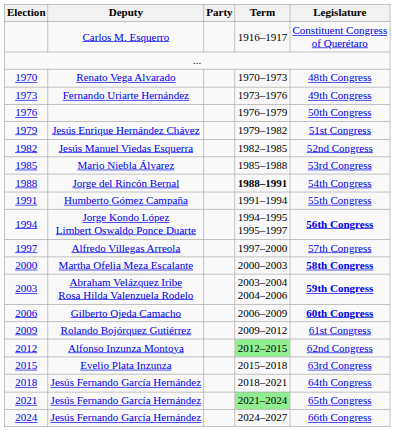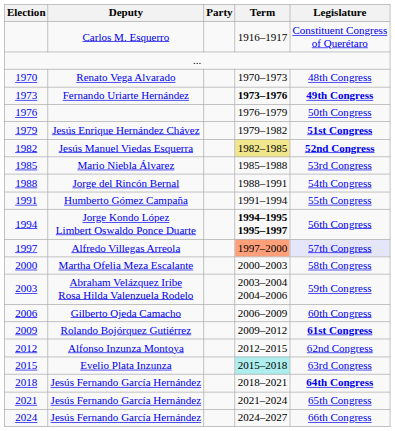(263, 95) normal -> (263, 95) bold
(340, 95) normal -> (340, 95) bold
(340, 130) normal -> (340, 130) bold
(263, 148) no background -> (263, 148) khaki background
(340, 148) normal -> (340, 148) bold
(263, 183) bold -> (263, 183) normal
(263, 224) normal -> (263, 224) bold
(340, 224) bold -> (340, 224) normal
(263, 248) no background -> (263, 248) lightsalmon background
(340, 248) no background -> (340, 248) lavender background
(340, 265) bold -> (340, 265) normal
(340, 289) bold -> (340, 289) normal
(340, 313) bold -> (340, 313) normal
(340, 330) normal -> (340, 330) bold
(263, 348) lightgreen background -> (263, 348) no background
(263, 365) no background -> (263, 365) paleturquoise background
(340, 383) normal -> (340, 383) bold
(263, 400) lightgreen background -> (263, 400) no background
